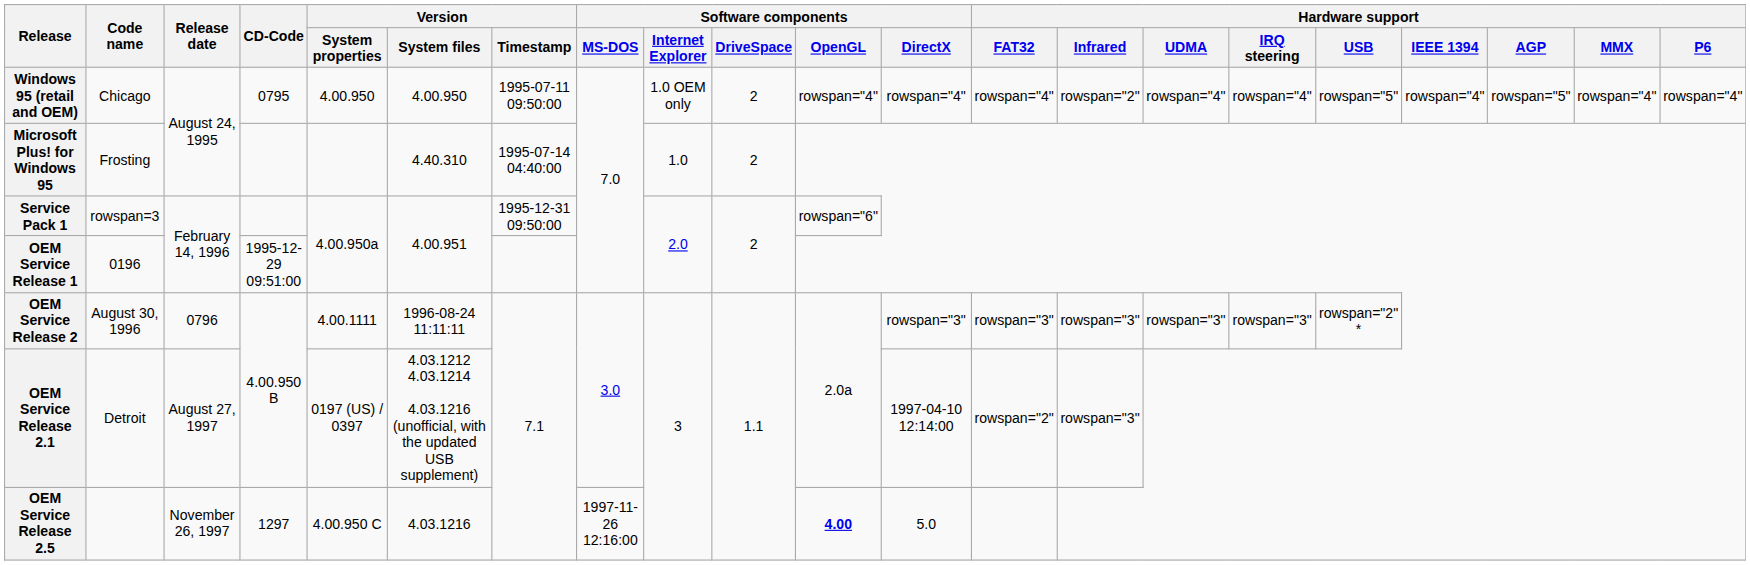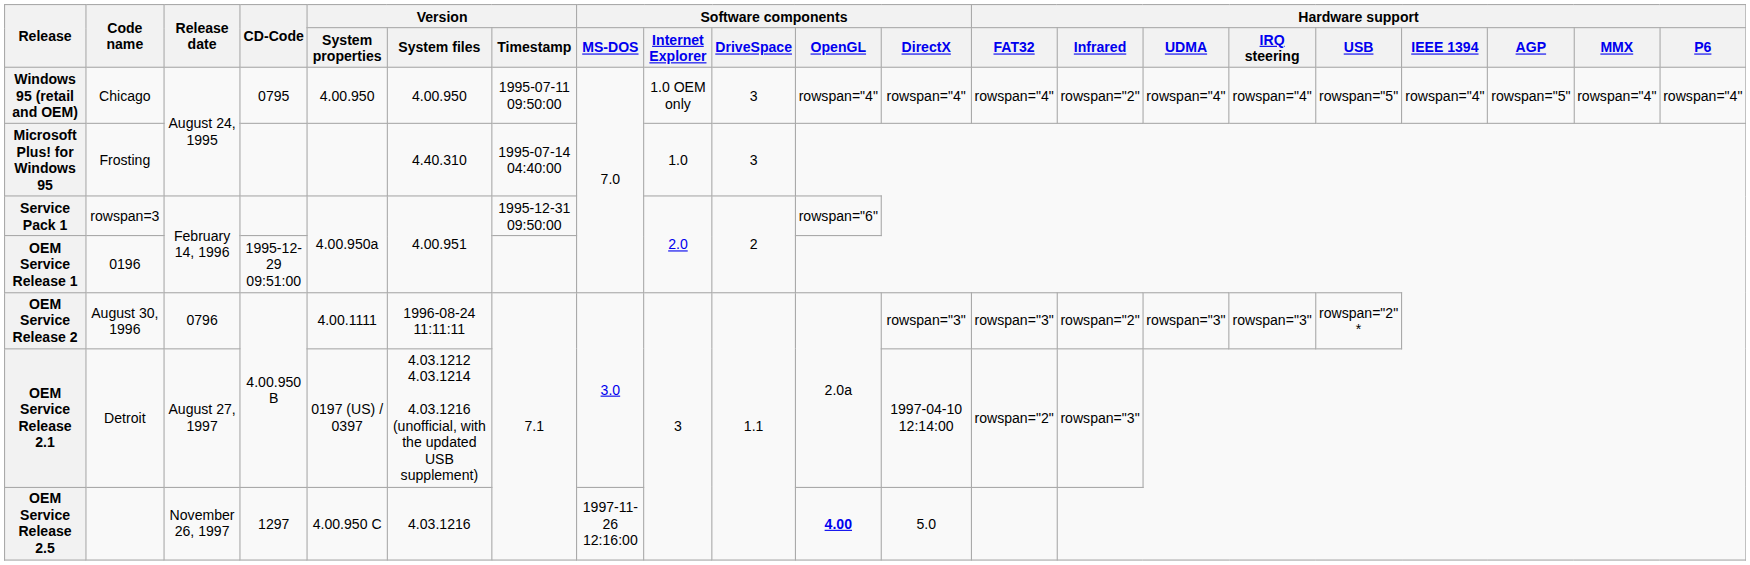(754, 95) 2 -> (754, 95) 3
(754, 160) 2 -> (754, 160) 3
(1100, 320) rowspan="3" -> (1100, 320) rowspan="2"
